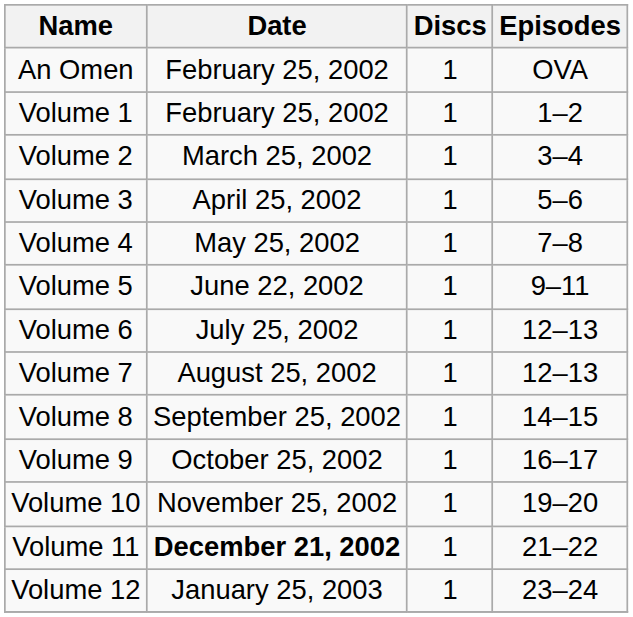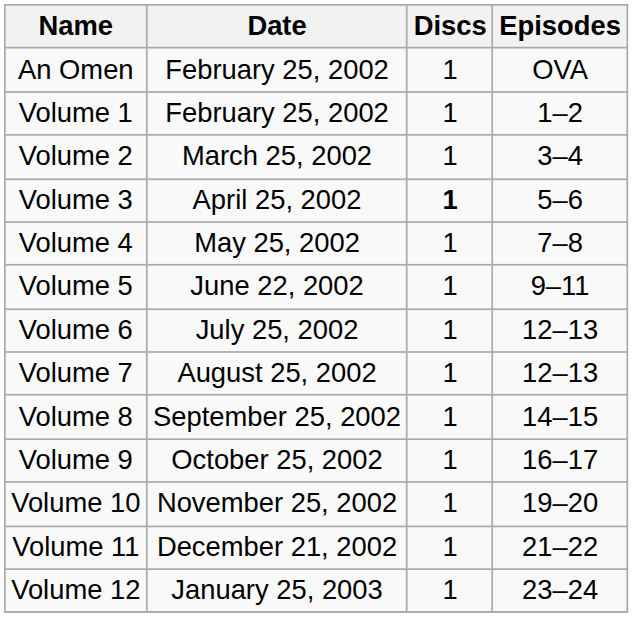(450, 199) normal -> (450, 199) bold
(277, 546) bold -> (277, 546) normal
